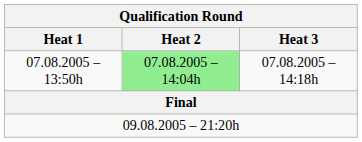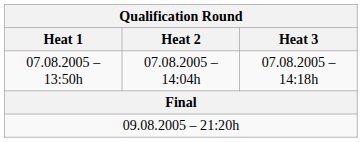(181, 70) lightgreen background -> (181, 70) no background
